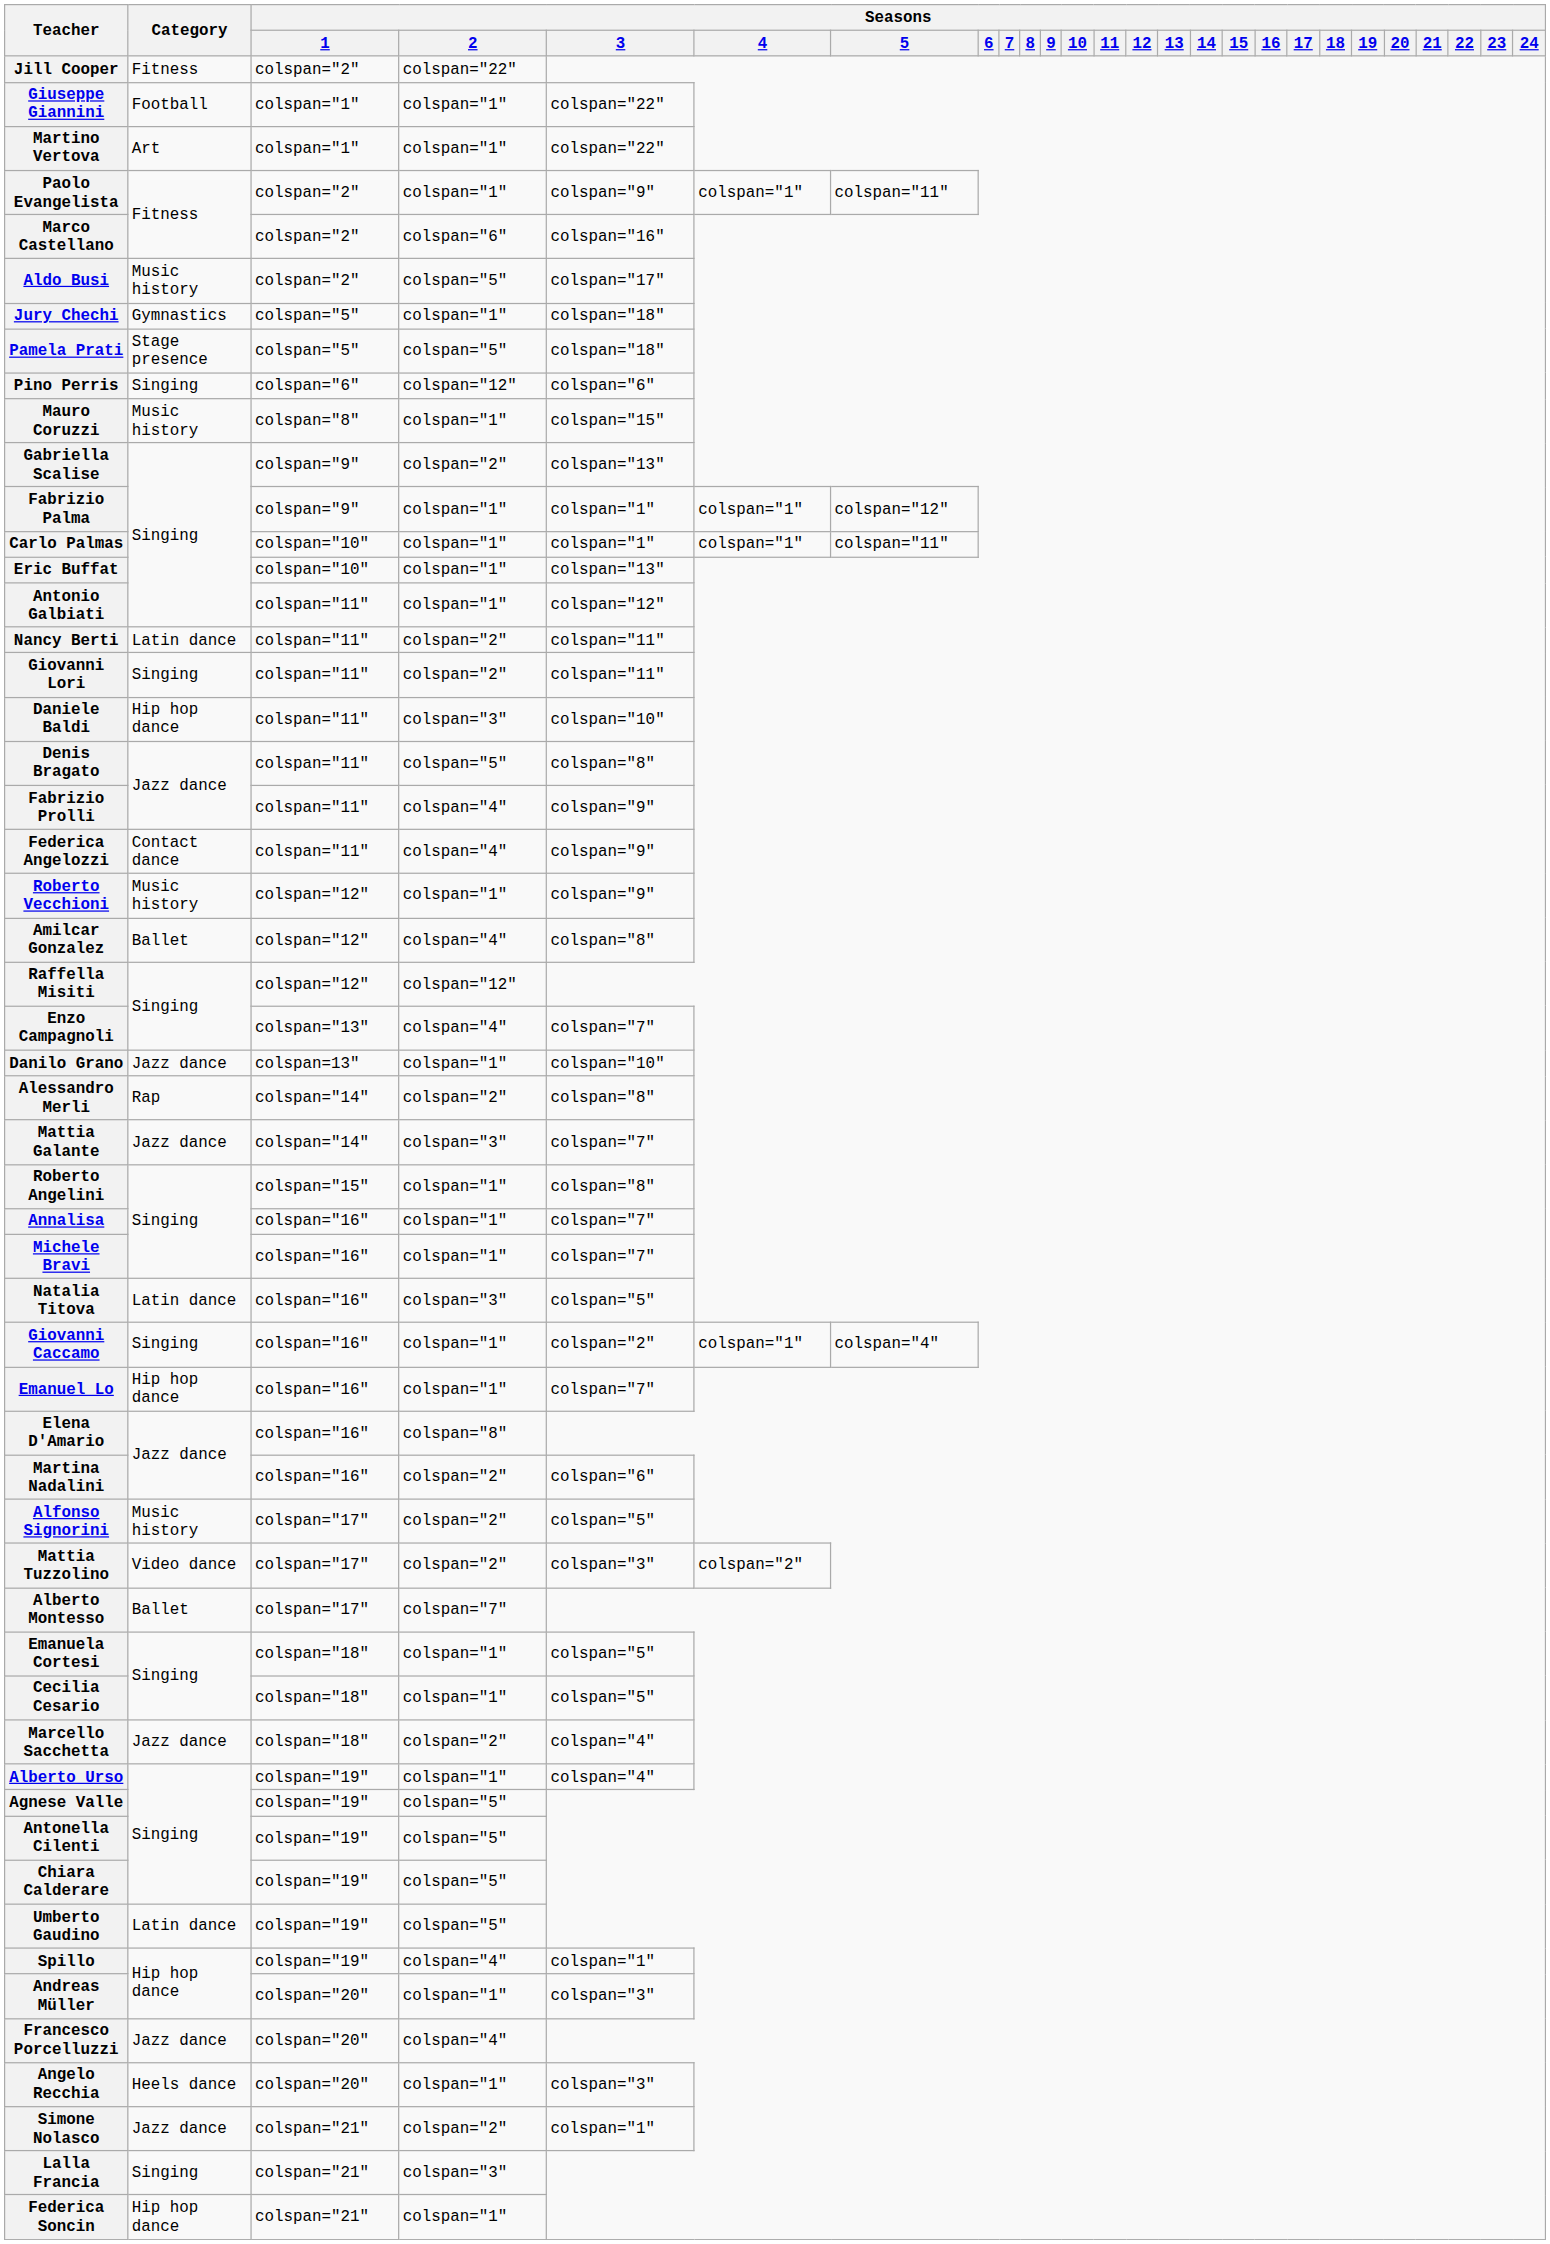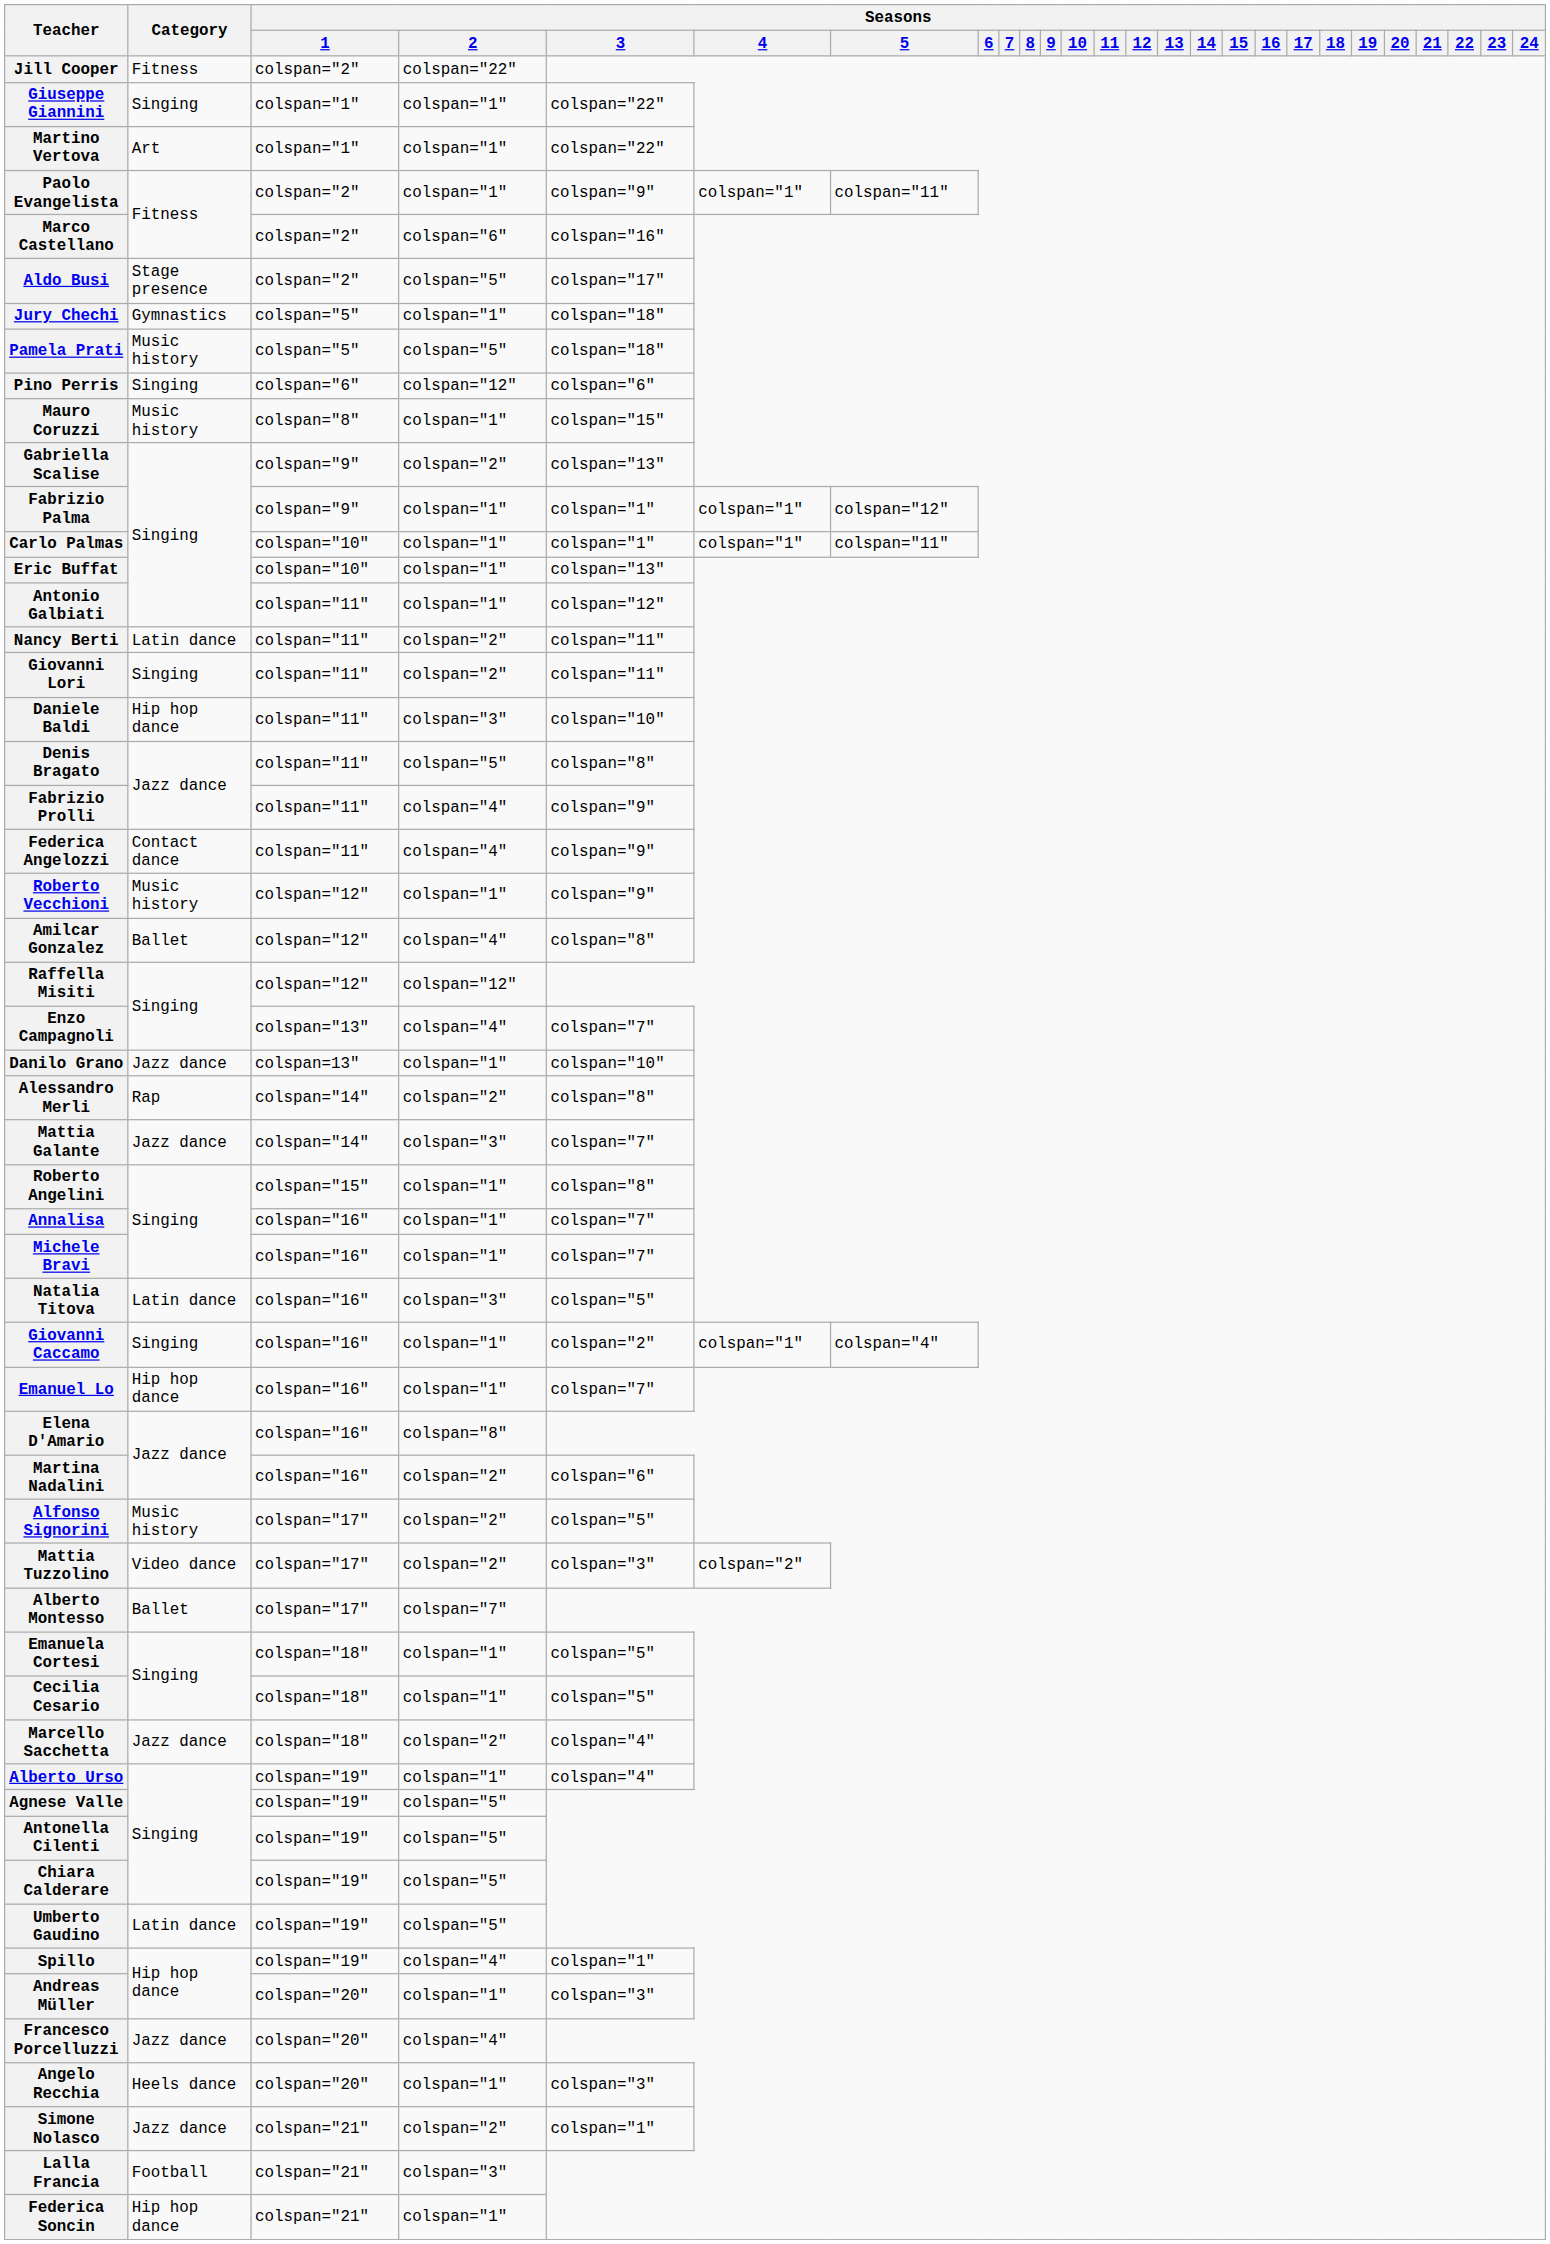(170, 104) Football -> (165, 104) Singing
(165, 281) Music history -> (170, 281) Stage presence
(170, 351) Stage presence -> (165, 351) Music history
(165, 2173) Singing -> (170, 2173) Football
